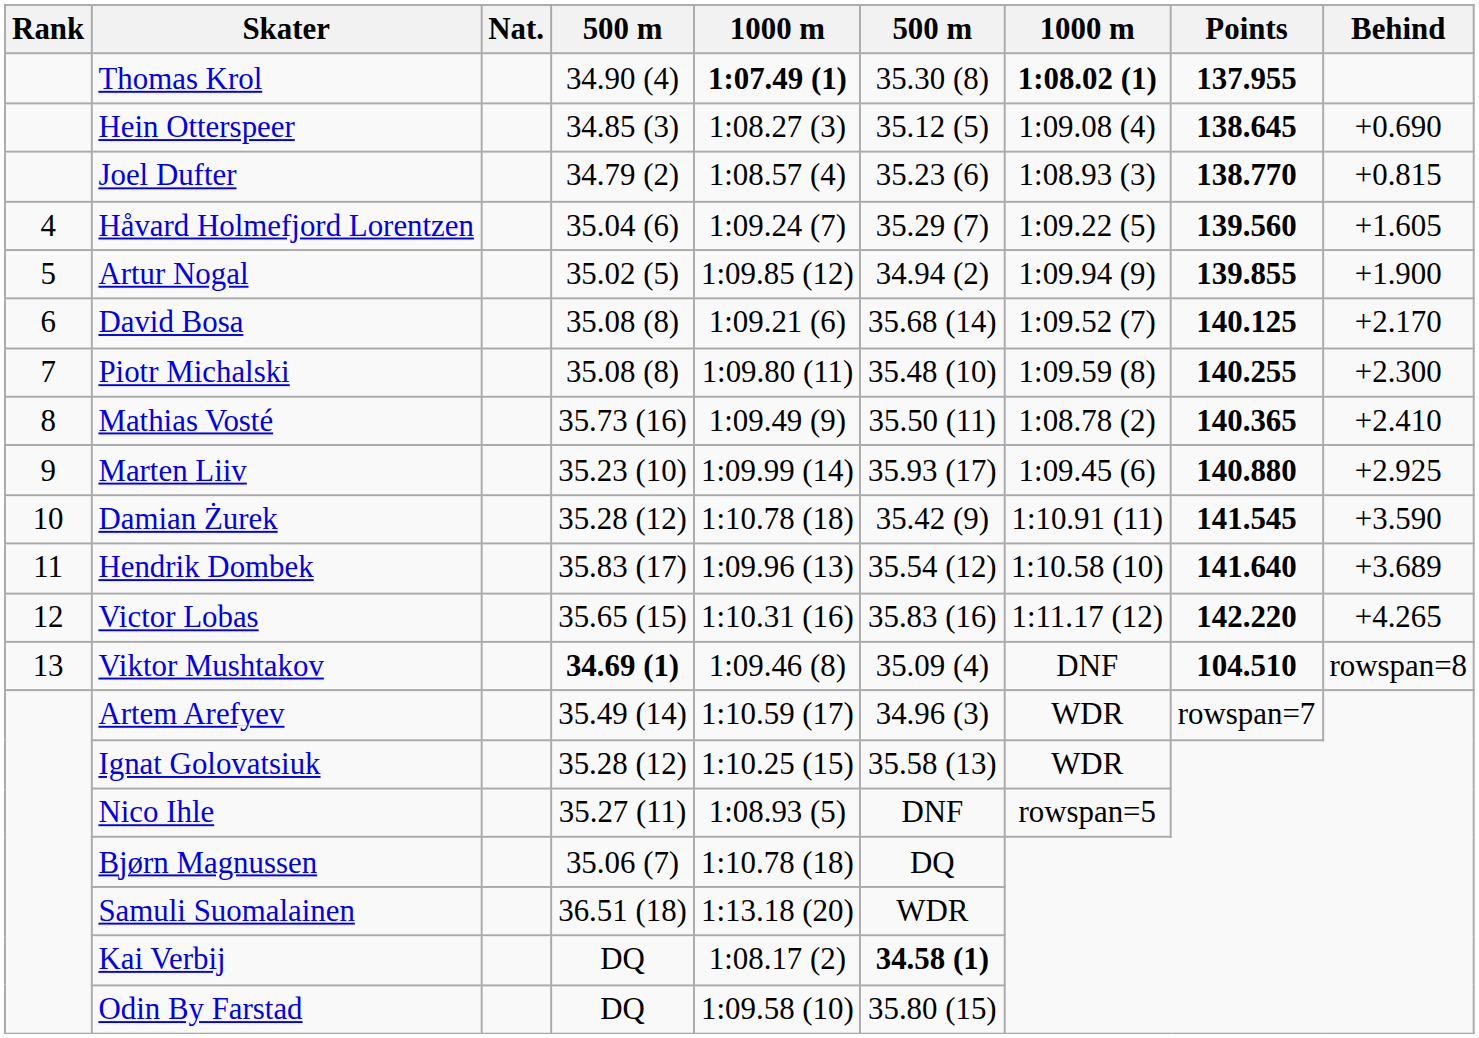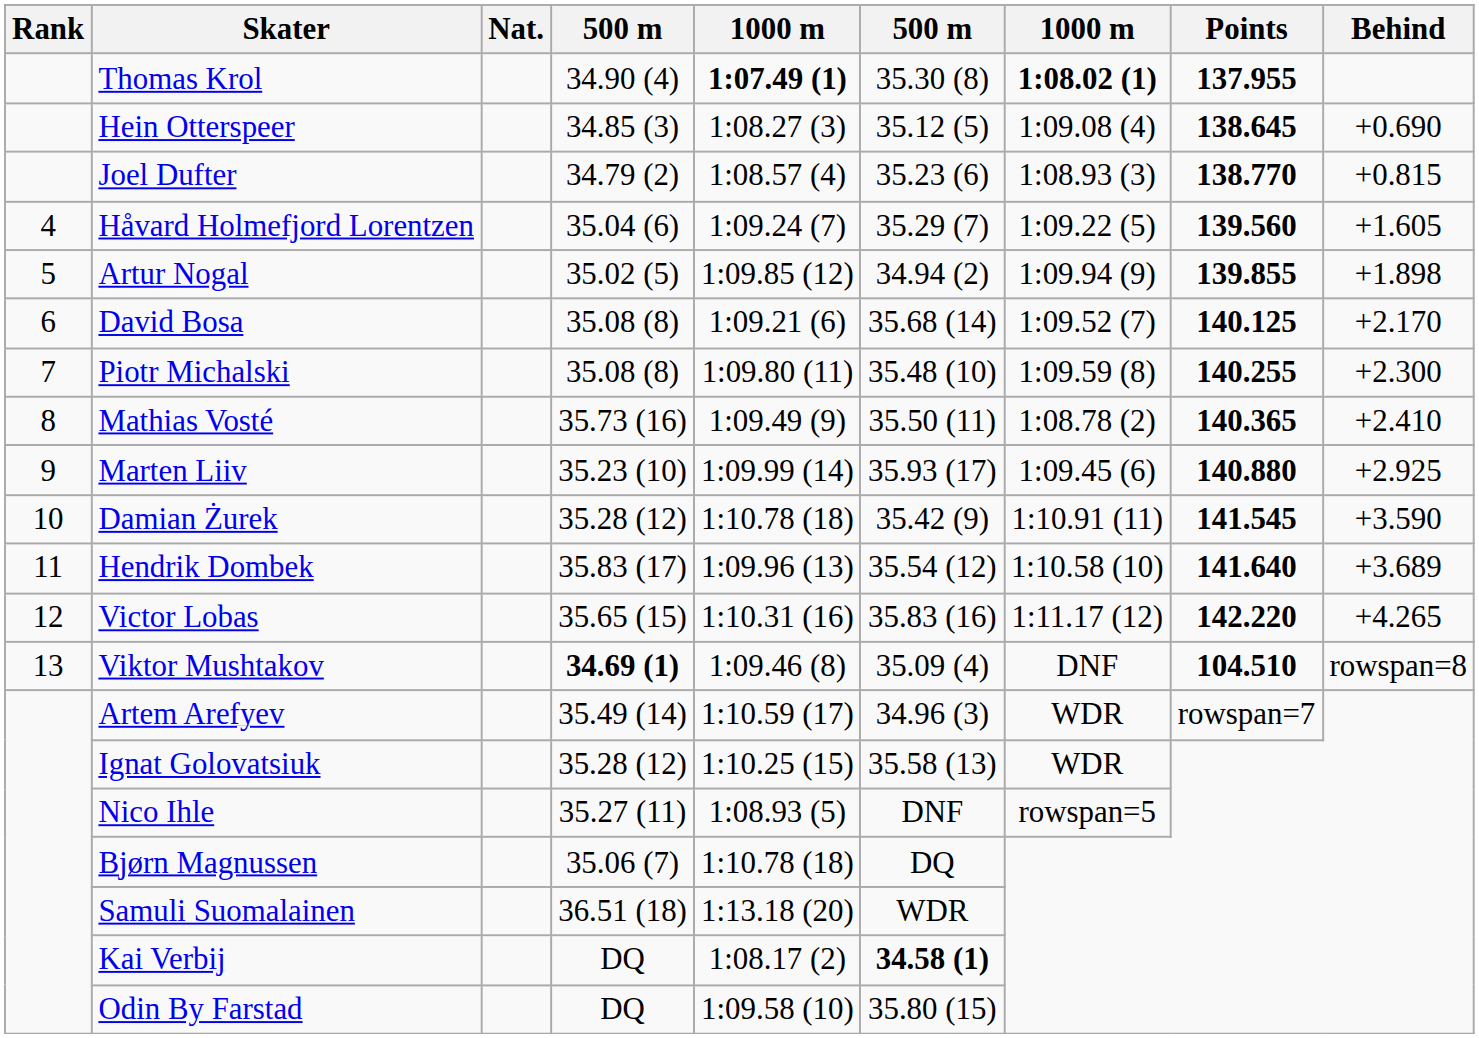(1398, 273) +1.900 -> (1398, 273) +1.898
